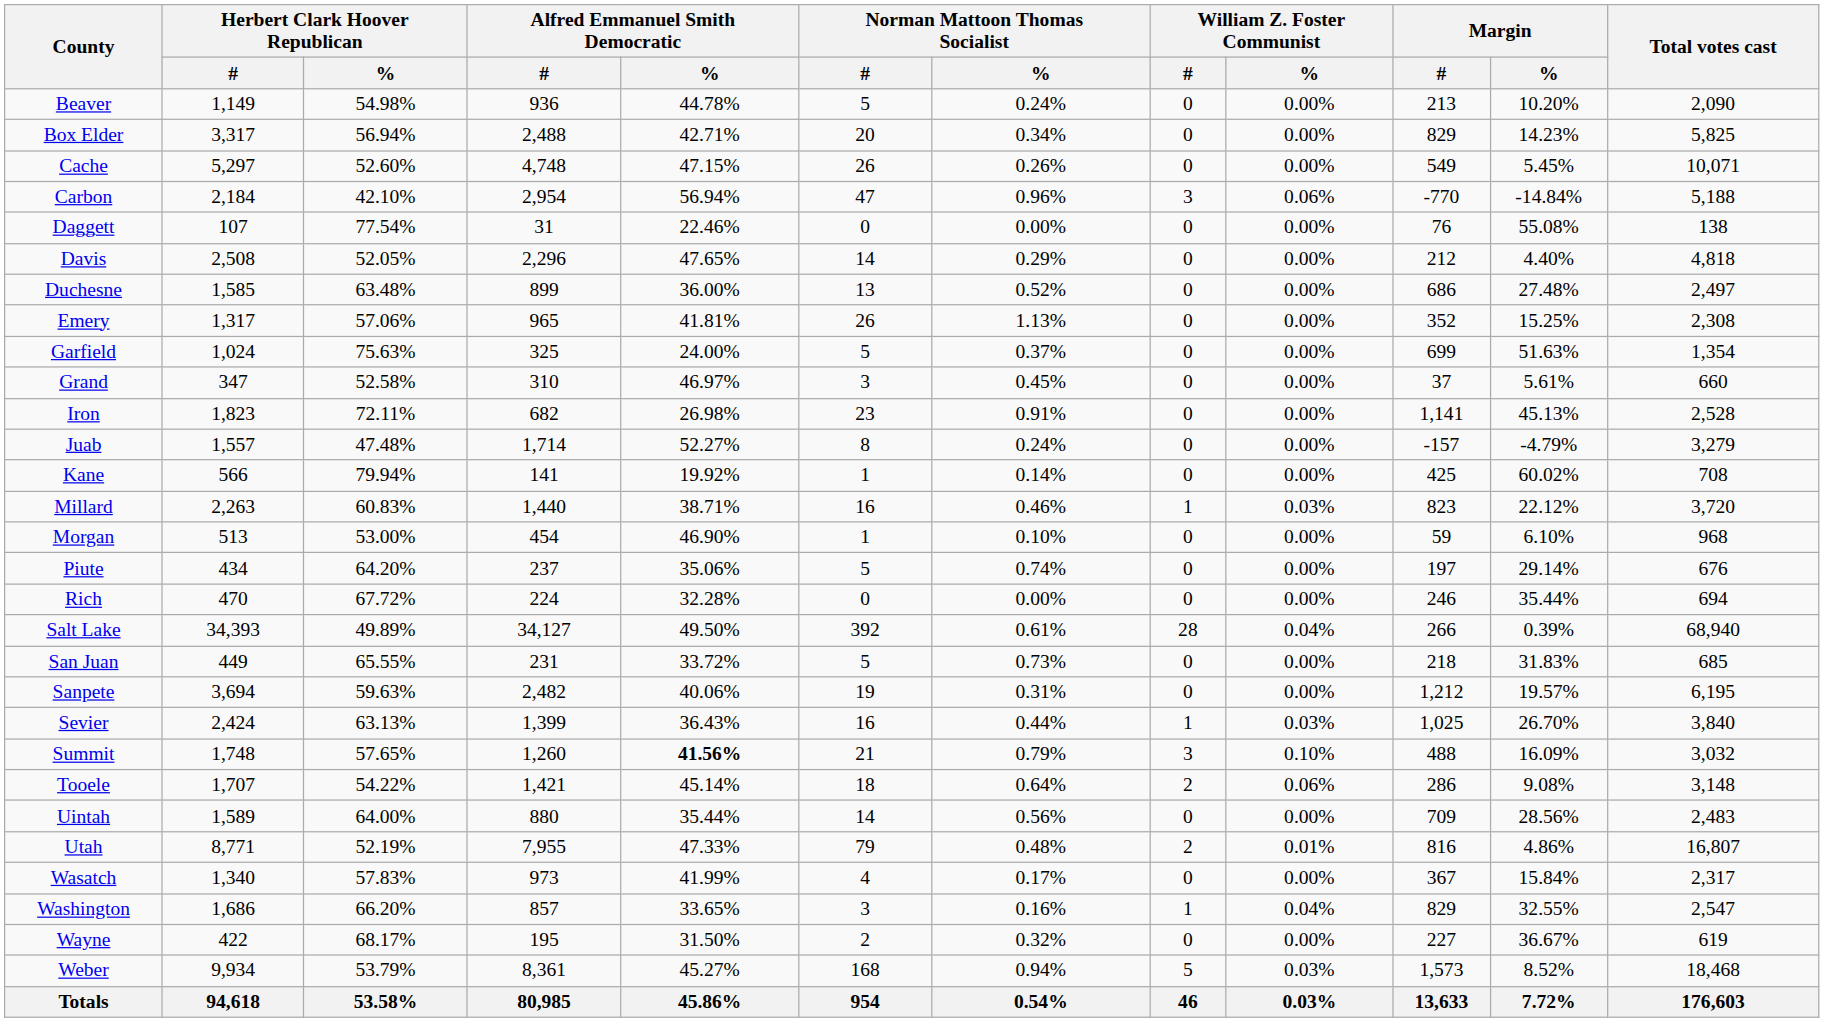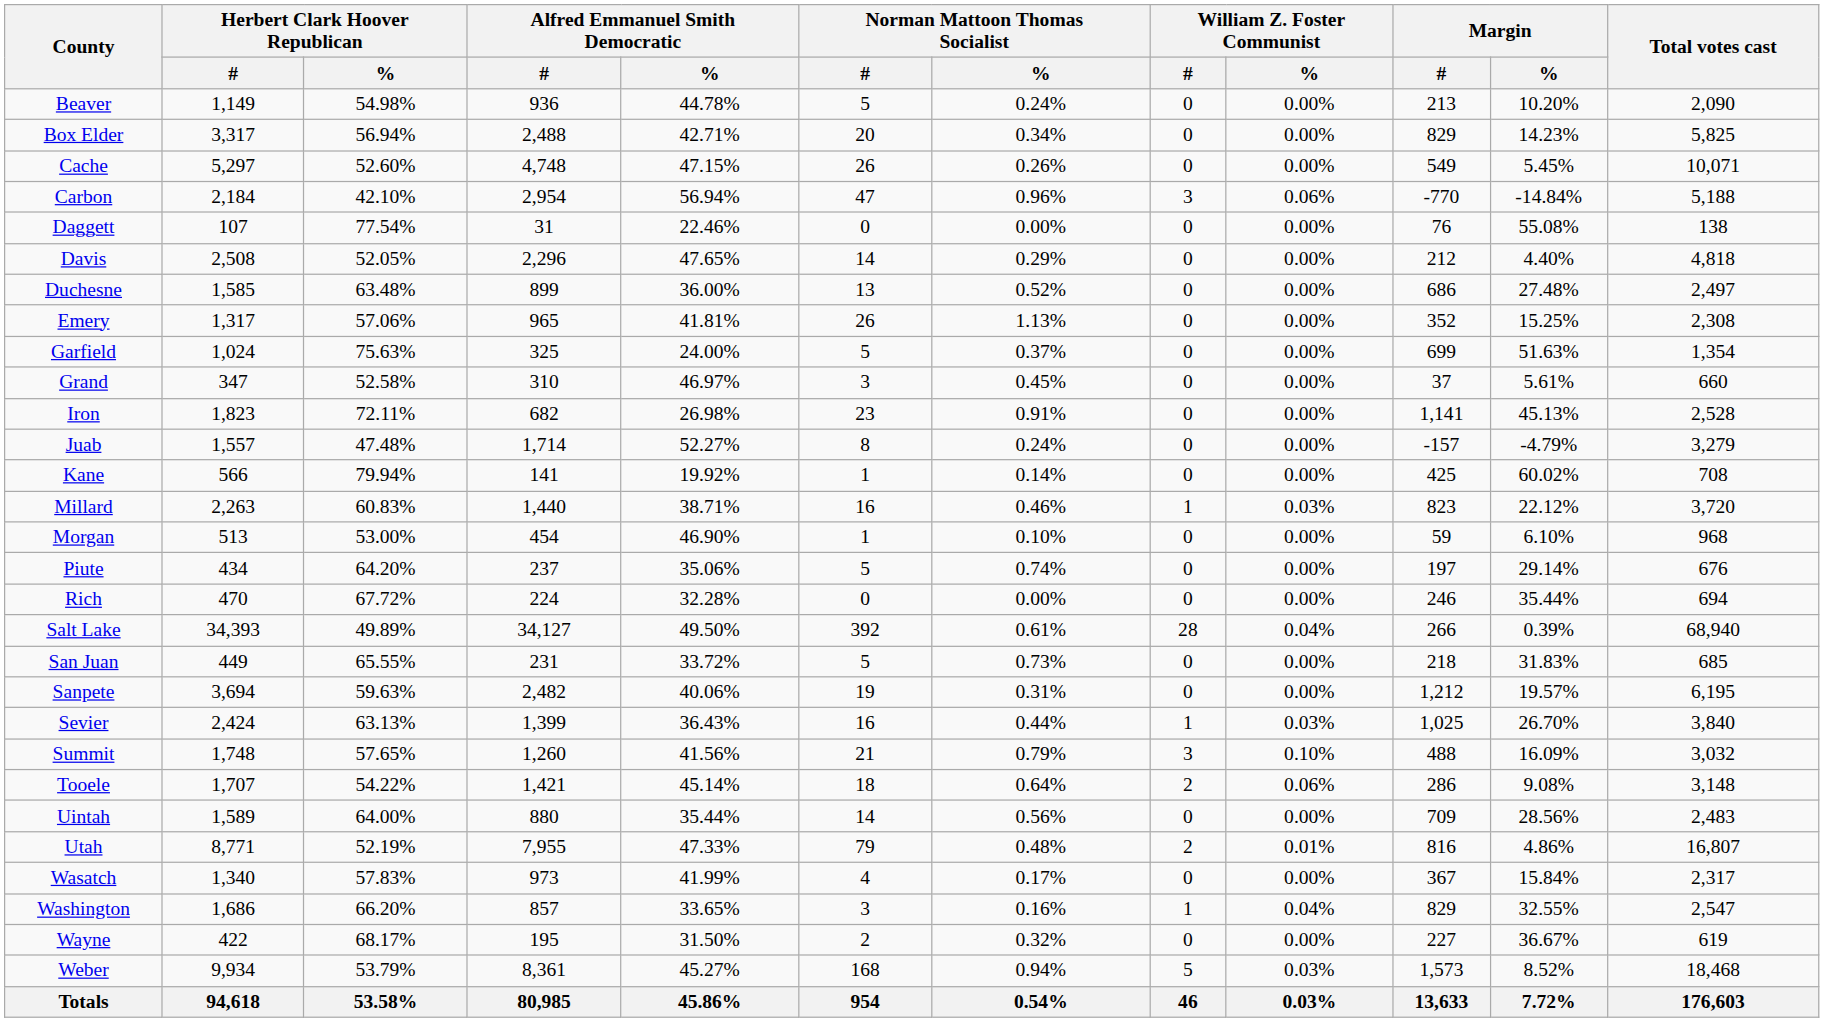(710, 753) bold -> (710, 753) normal
